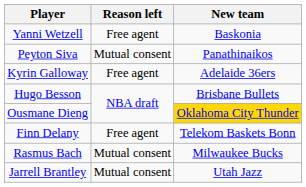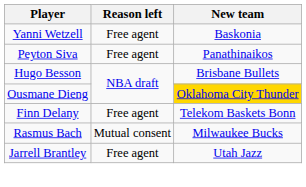(132, 53) Mutual consent -> (132, 53) Free agent
- row: (48, 73)
(132, 172) Mutual consent -> (132, 152) Free agent
